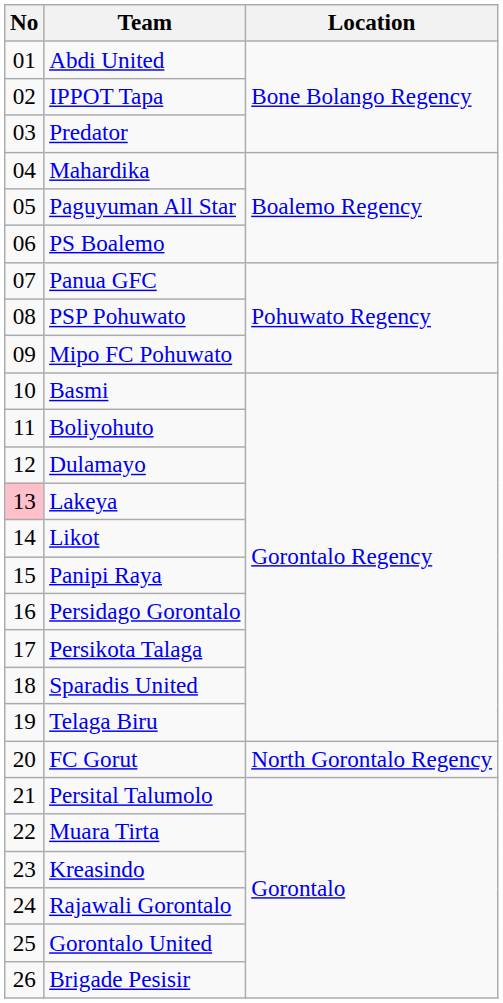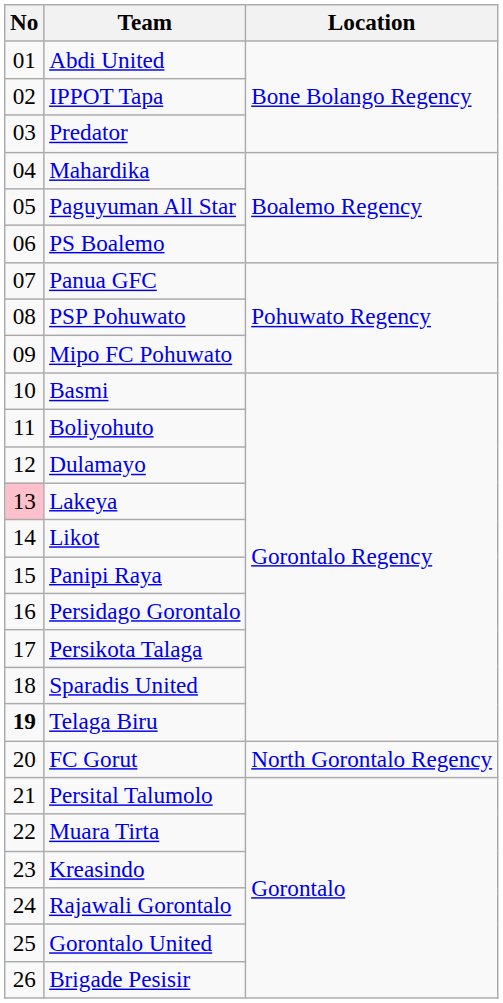(24, 721) normal -> (24, 721) bold
